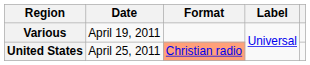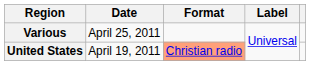(124, 32) April 19, 2011 -> (124, 32) April 25, 2011
(124, 51) April 25, 2011 -> (124, 51) April 19, 2011
